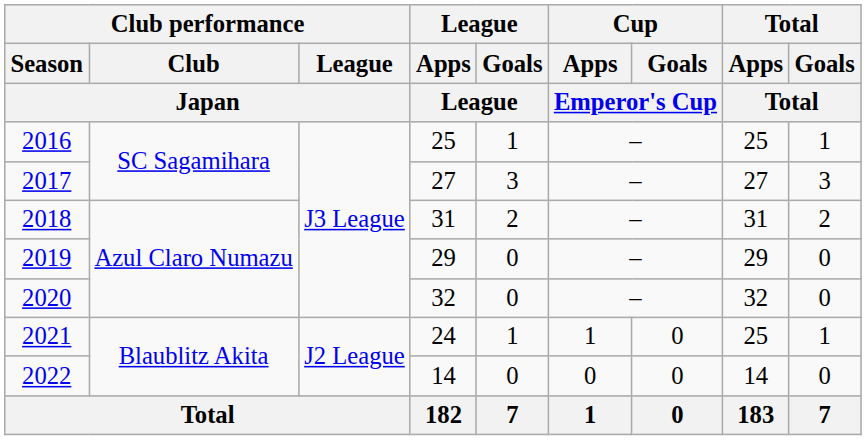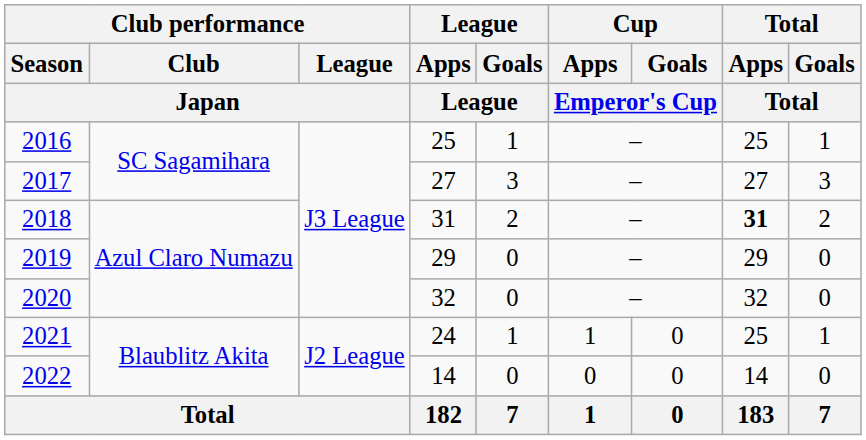(756, 219) normal -> (756, 219) bold
